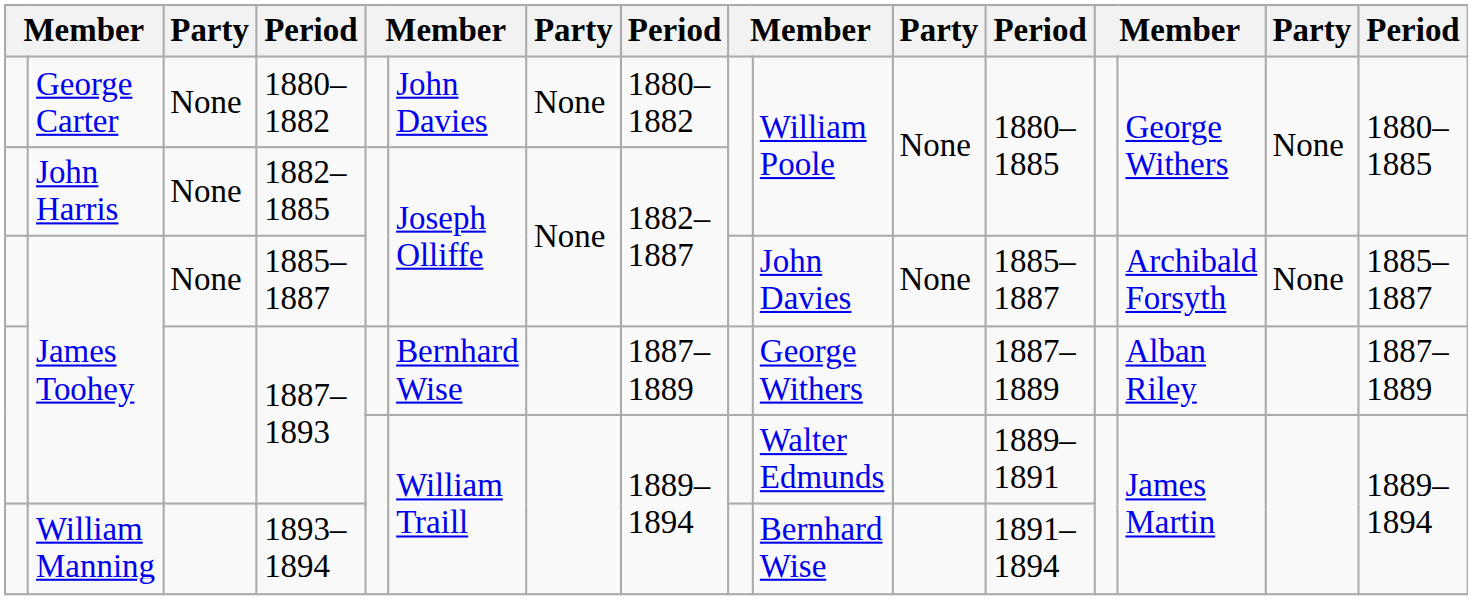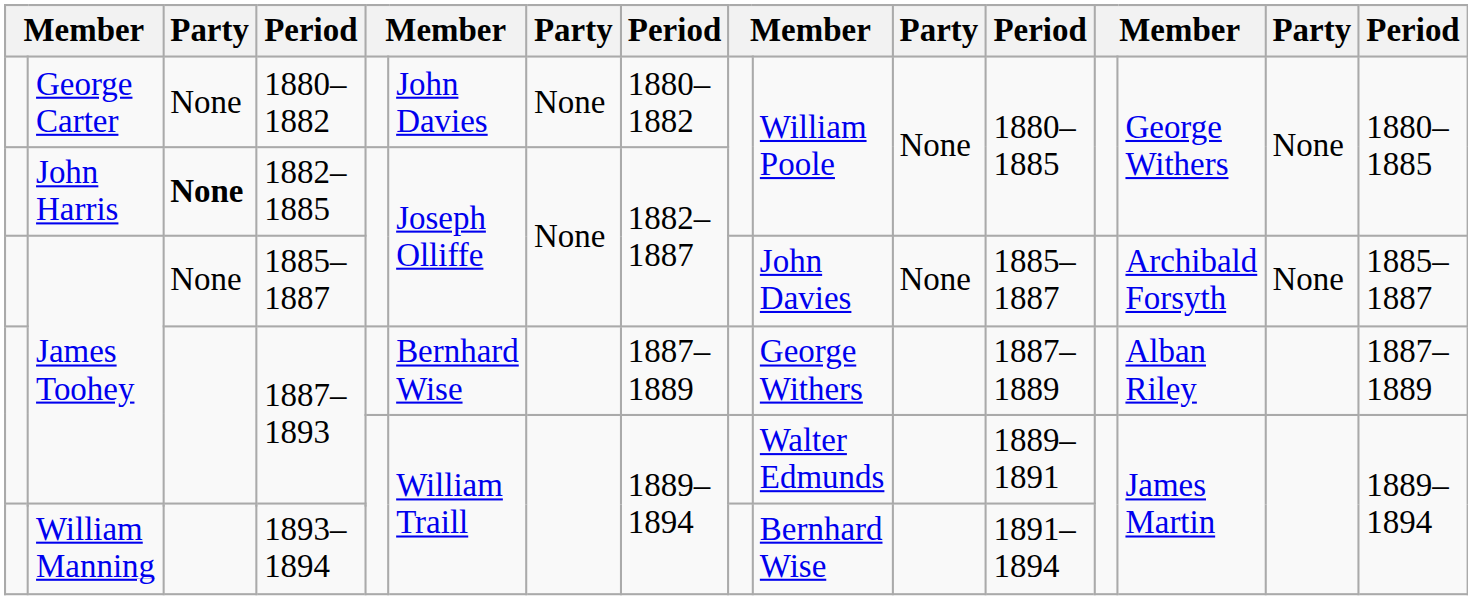(206, 190) normal -> (207, 190) bold
